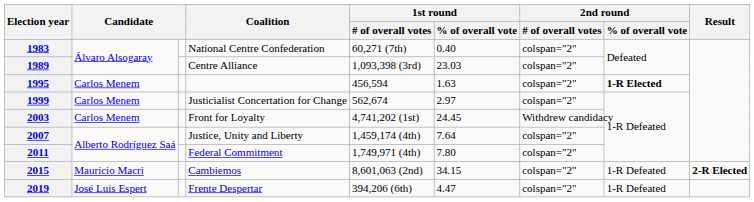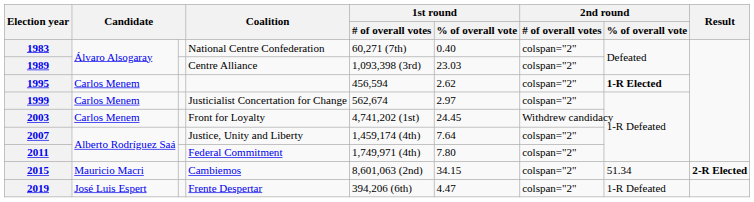(446, 83) 1.63 -> (446, 83) 2.62
(636, 170) 1-R Defeated -> (619, 170) 51.34
